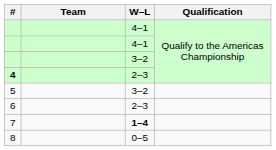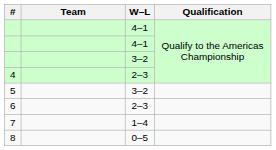(13, 75) bold -> (13, 75) normal
(140, 122) bold -> (140, 122) normal
